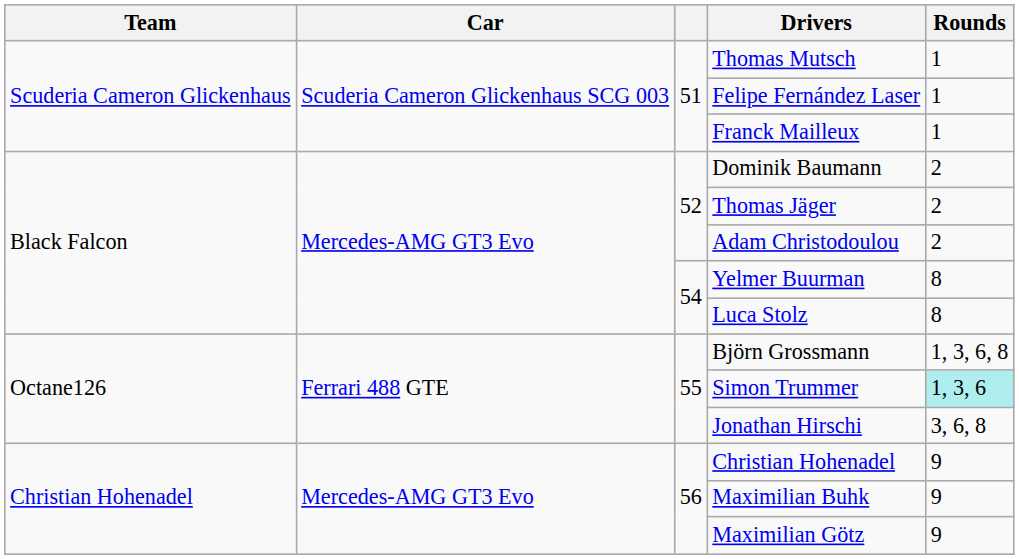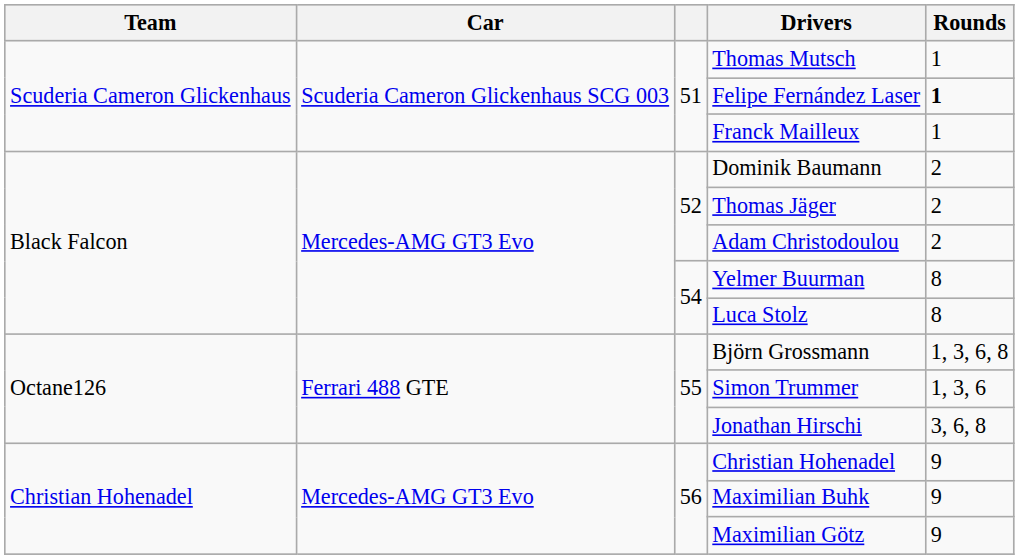(936, 95) normal -> (936, 95) bold
(958, 388) paleturquoise background -> (958, 388) no background
